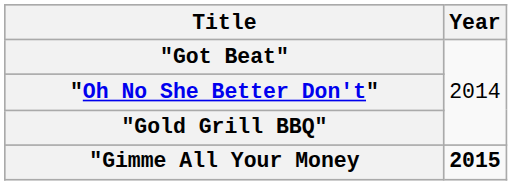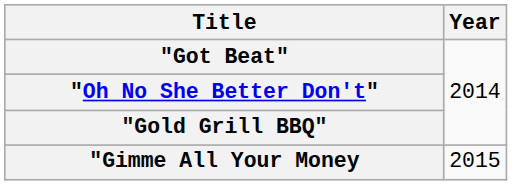(475, 162) bold -> (475, 162) normal
